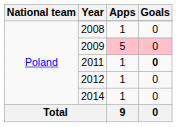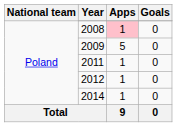(122, 29) no background -> (122, 29) pink background
(122, 46) pink background -> (122, 46) no background
(155, 46) pink background -> (155, 46) no background
(155, 63) bold -> (155, 63) normal
